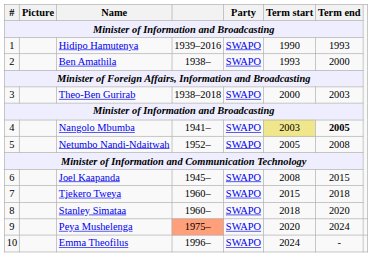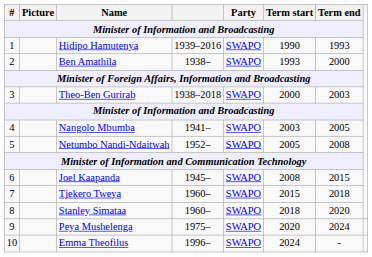(290, 128) khaki background -> (290, 128) no background
(339, 128) bold -> (339, 128) normal
(198, 227) lightsalmon background -> (198, 227) no background
